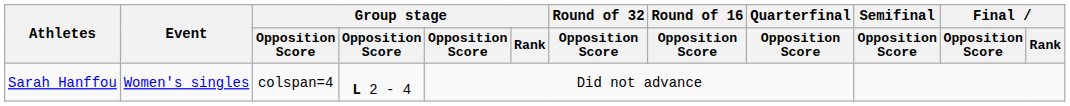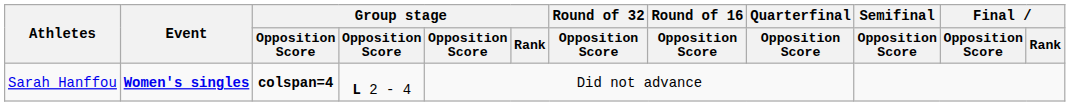(186, 83) normal -> (186, 83) bold
(296, 83) normal -> (296, 83) bold
